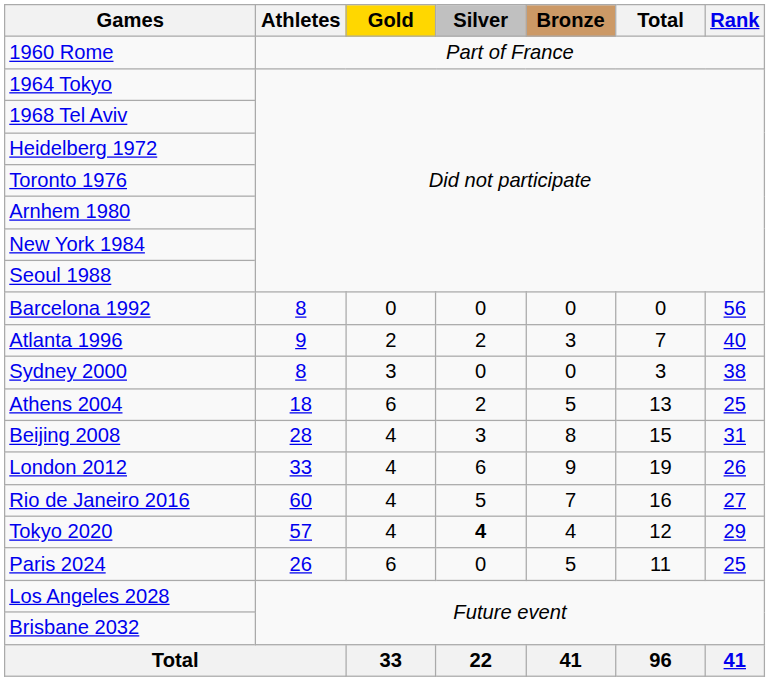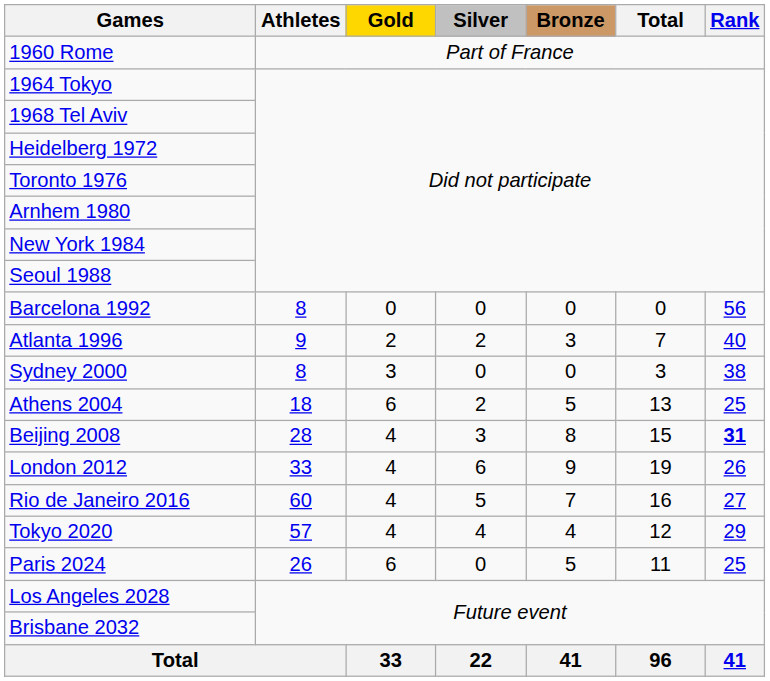(735, 436) normal -> (735, 436) bold
(481, 532) bold -> (481, 532) normal
